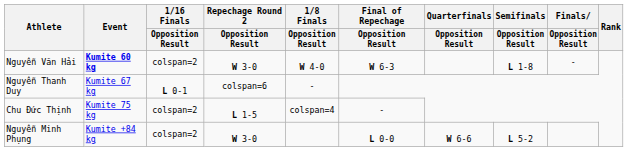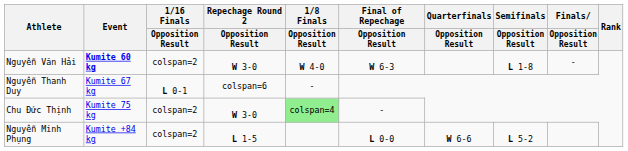(244, 115) L 1-5 -> (244, 115) W 3-0
(312, 110) no background -> (312, 110) lightgreen background
(244, 139) W 3-0 -> (244, 139) L 1-5
